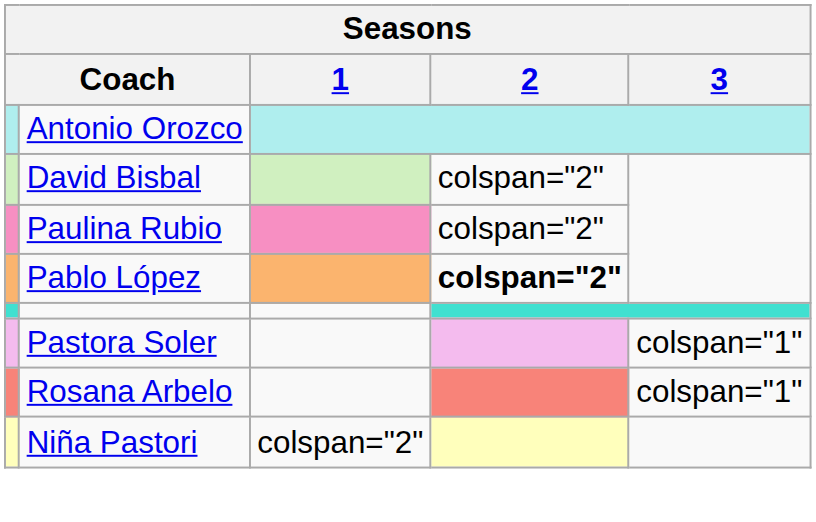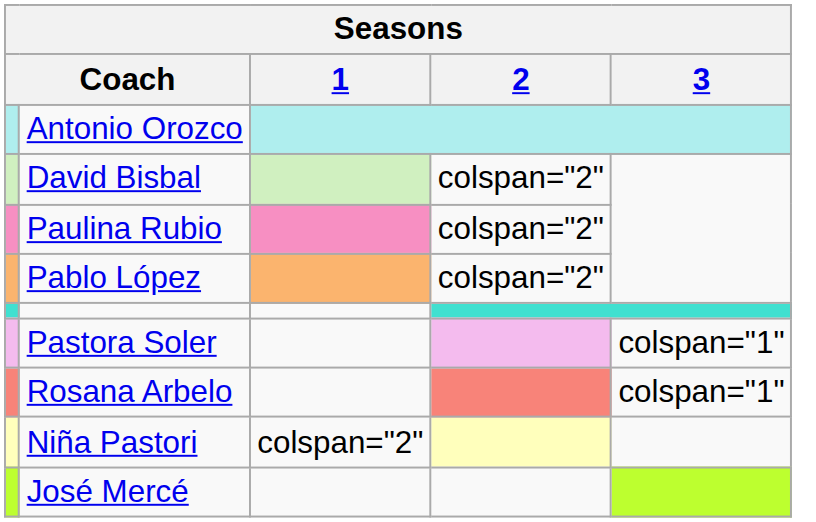(530, 278) bold -> (521, 278) normal
+ row: (108, 491)
